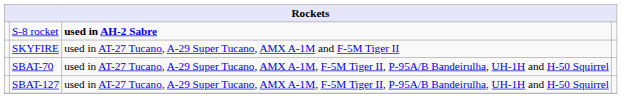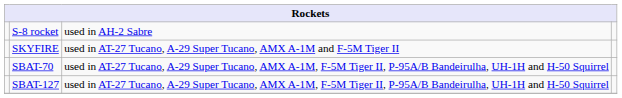(111, 31) bold -> (108, 31) normal
